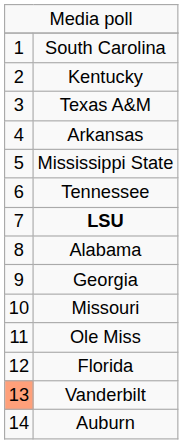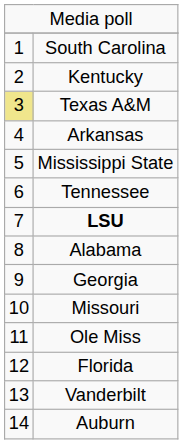(19, 105) no background -> (19, 105) khaki background
(19, 395) lightsalmon background -> (19, 395) no background
